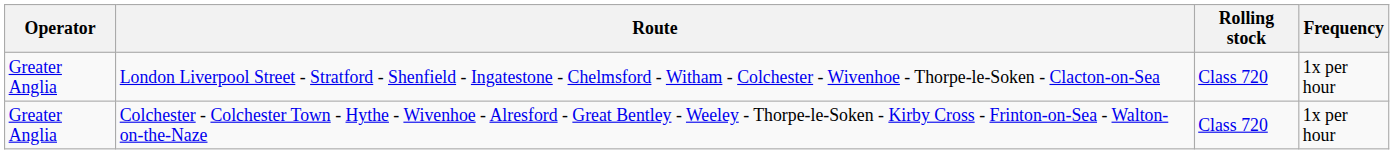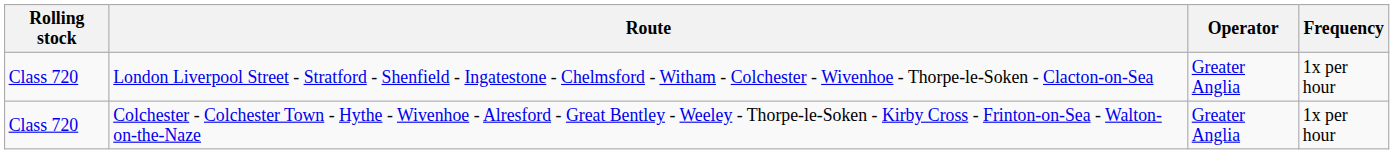columns swapped: (60, 28) <-> (1246, 28)
